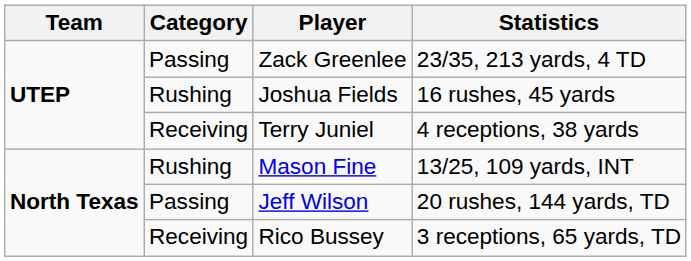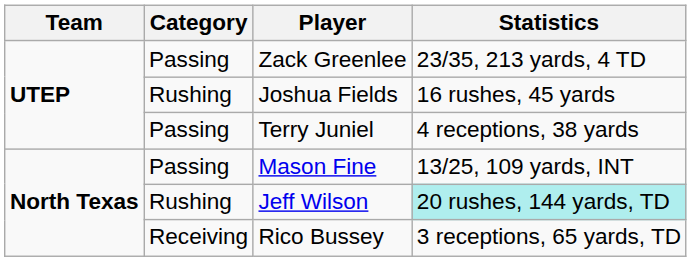(199, 130) Receiving -> (189, 130) Passing
(190, 166) Rushing -> (189, 166) Passing
(189, 201) Passing -> (190, 201) Rushing
(543, 201) no background -> (543, 201) paleturquoise background
